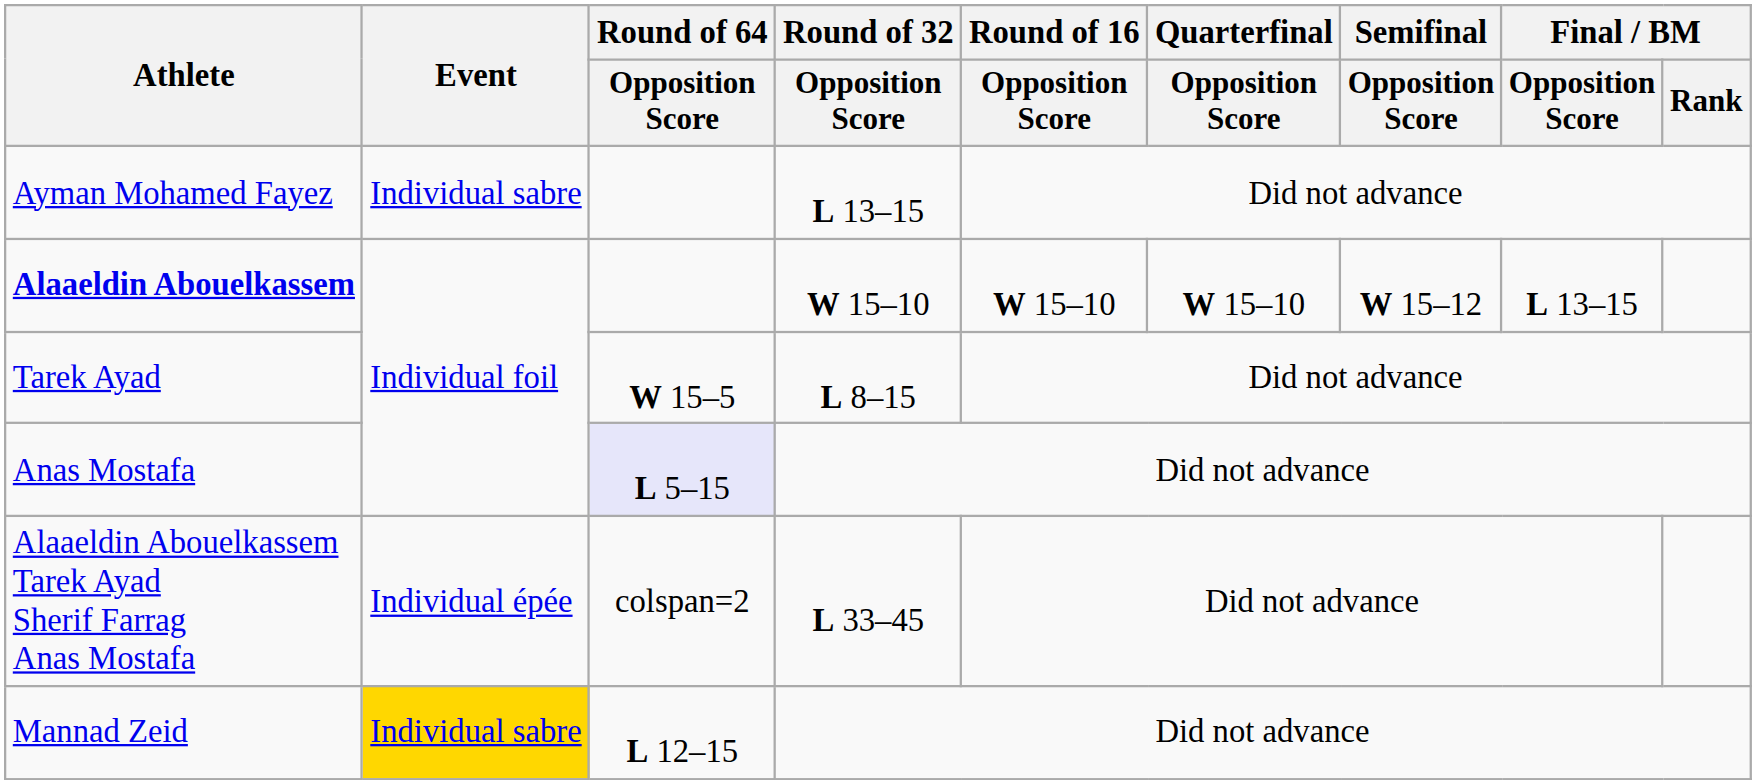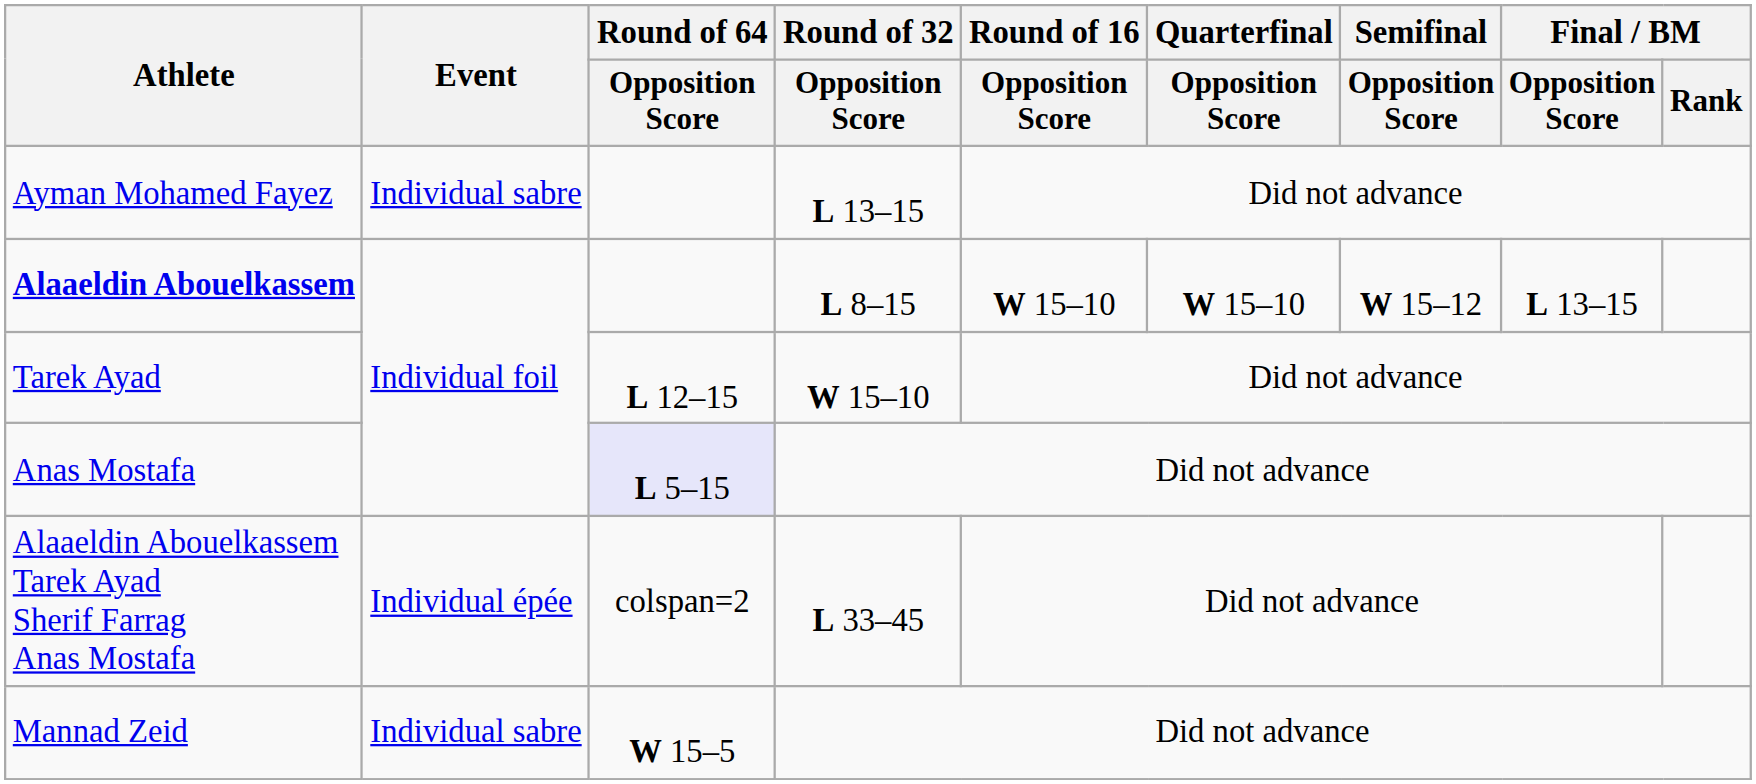(868, 304) W 15–10 -> (868, 304) L 8–15
(682, 396) W 15–5 -> (682, 396) L 12–15
(868, 396) L 8–15 -> (868, 396) W 15–10
(476, 732) gold background -> (476, 732) no background
(682, 751) L 12–15 -> (682, 751) W 15–5
